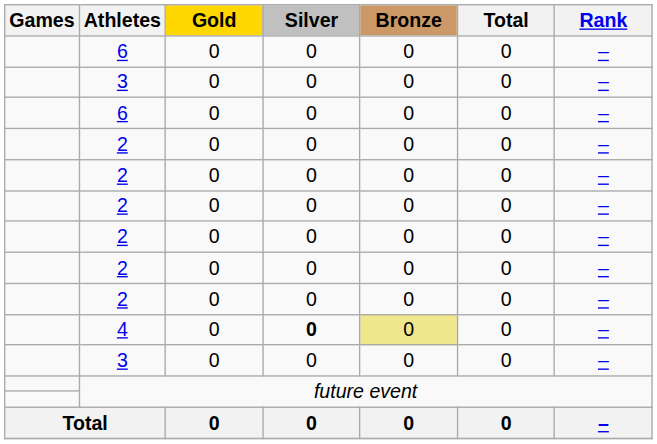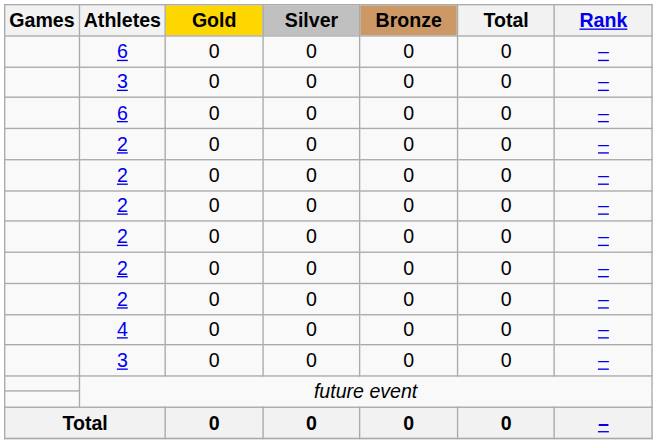(311, 330) bold -> (311, 330) normal
(409, 330) khaki background -> (409, 330) no background
